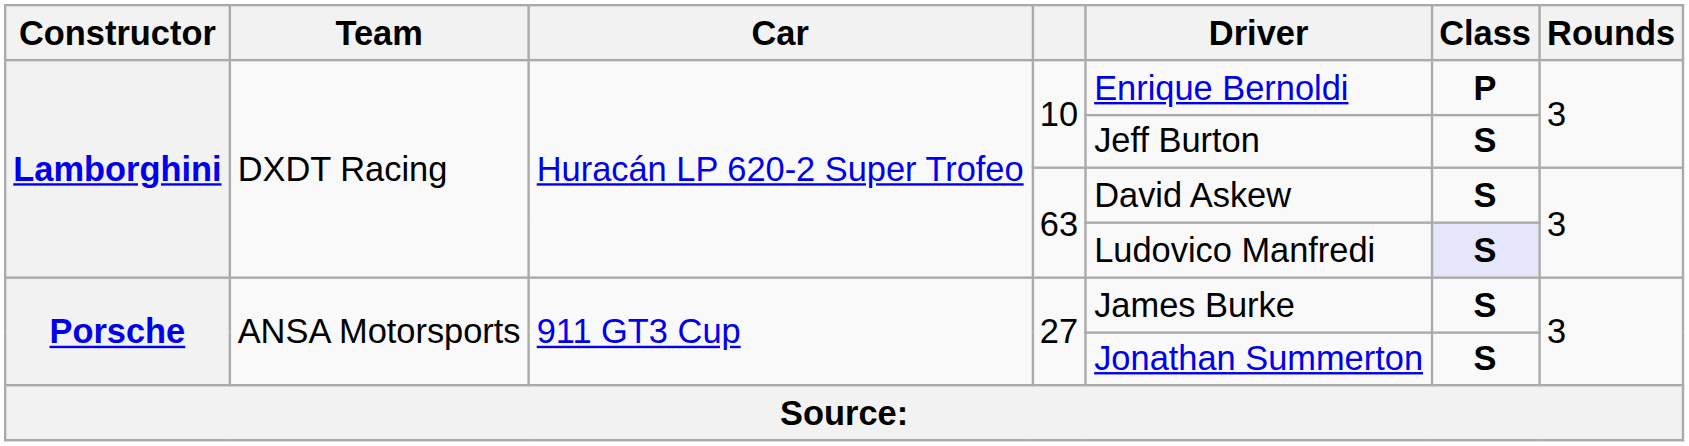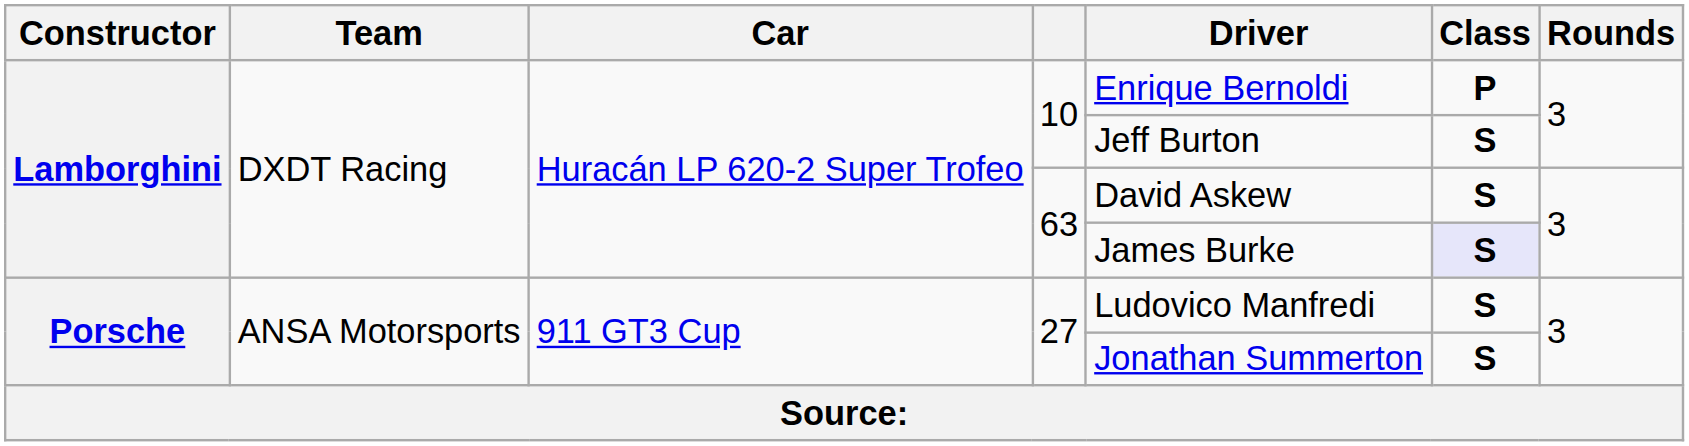(1235, 250) Ludovico Manfredi -> (1195, 250) James Burke
(1195, 305) James Burke -> (1235, 305) Ludovico Manfredi
